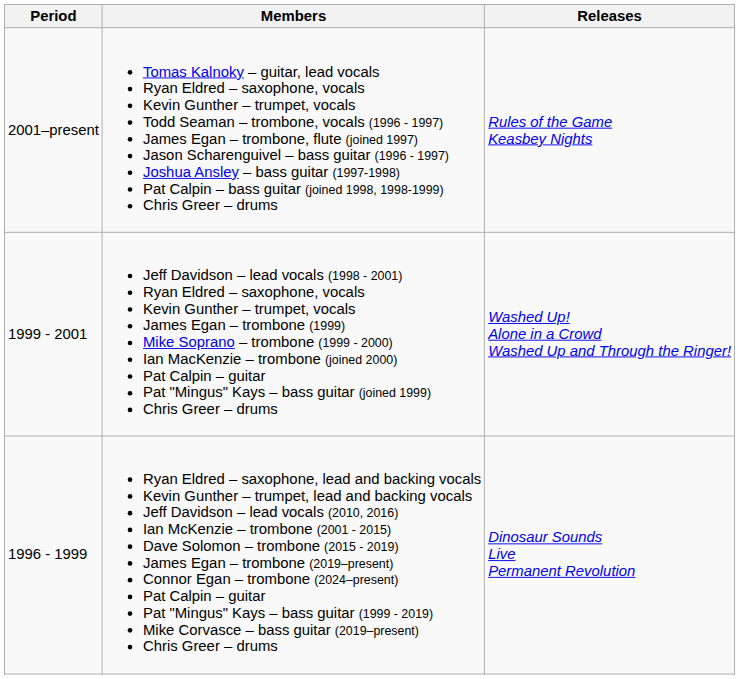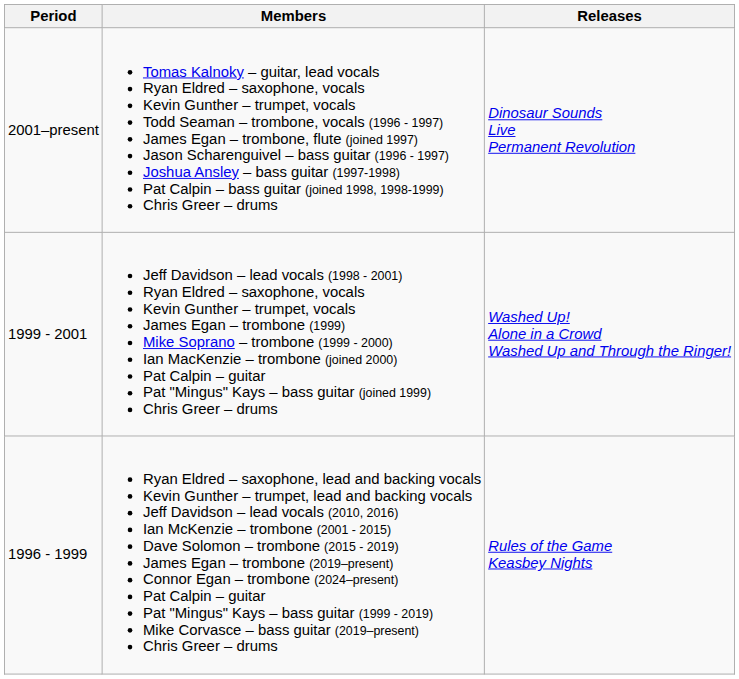(550, 130) Rules of the Game Keasbey Nights -> (562, 130) Dinosaur Sounds Live Permanent Revolution
(562, 554) Dinosaur Sounds Live Permanent Revolution -> (550, 554) Rules of the Game Keasbey Nights
